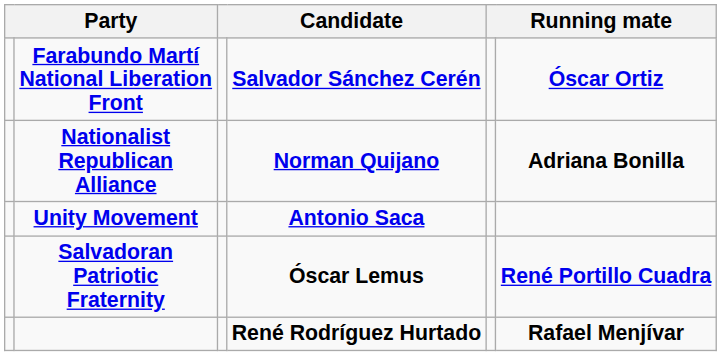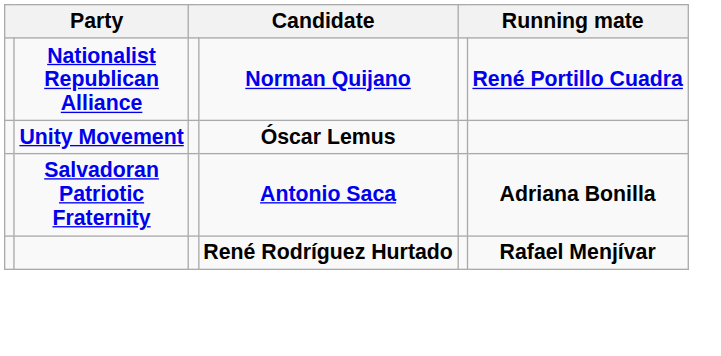- row: (116, 79)
(606, 160) Adriana Bonilla -> (578, 79) René Portillo Cuadra
(356, 218) Antonio Saca -> (328, 136) Óscar Lemus
(356, 276) Óscar Lemus -> (328, 194) Antonio Saca
(606, 276) René Portillo Cuadra -> (578, 194) Adriana Bonilla
